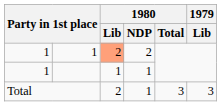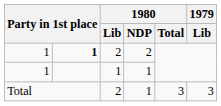(94, 52) normal -> (94, 52) bold
(118, 52) lightsalmon background -> (118, 52) no background
